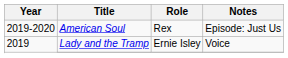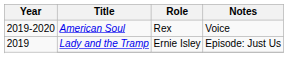(243, 28) Episode: Just Us -> (218, 28) Voice
(218, 44) Voice -> (243, 44) Episode: Just Us
